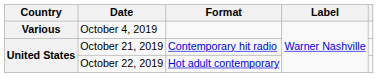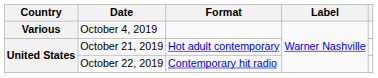(223, 47) Contemporary hit radio -> (224, 47) Hot adult contemporary
(224, 64) Hot adult contemporary -> (223, 64) Contemporary hit radio
